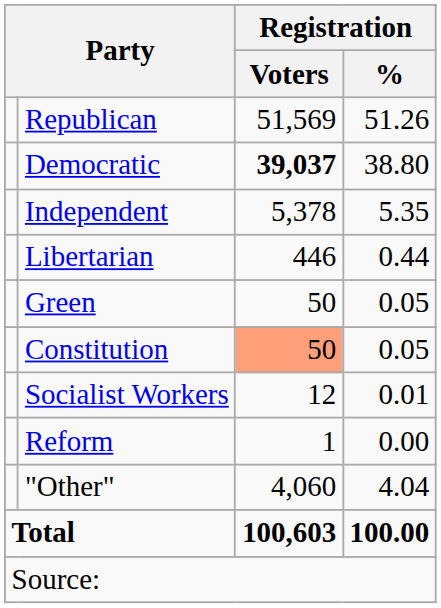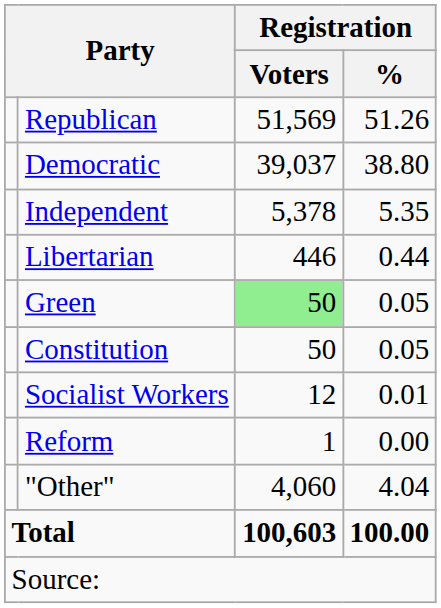(296, 165) bold -> (296, 165) normal
(322, 303) no background -> (322, 303) lightgreen background
(322, 348) lightsalmon background -> (322, 348) no background
